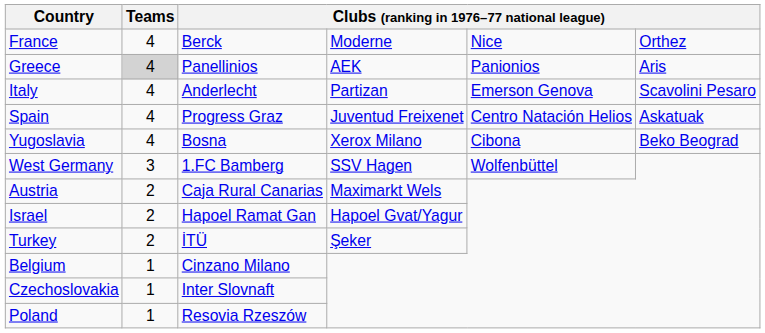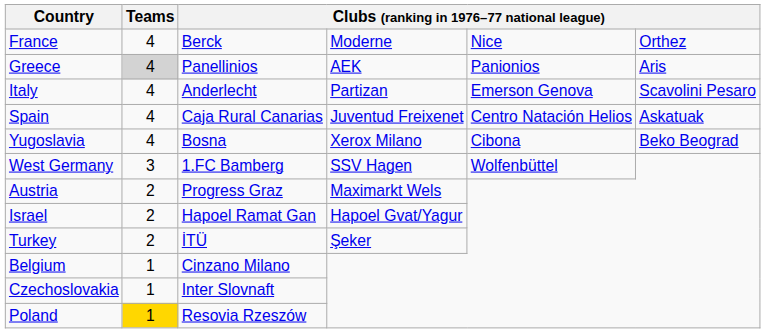(232, 116) Progress Graz -> (252, 116) Caja Rural Canarias
(252, 191) Caja Rural Canarias -> (232, 191) Progress Graz
(150, 315) no background -> (150, 315) gold background
